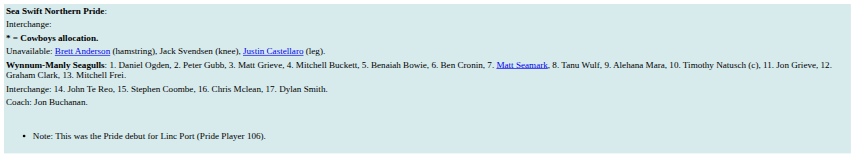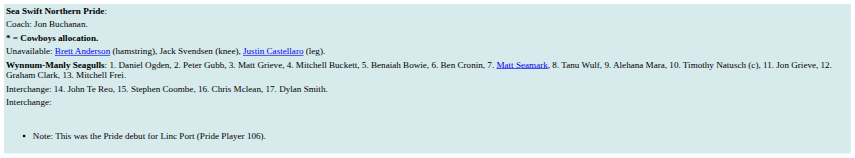(29, 24) Interchange: -> (47, 24) Coach: Jon Buchanan.
(47, 102) Coach: Jon Buchanan. -> (29, 102) Interchange:
